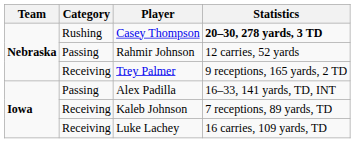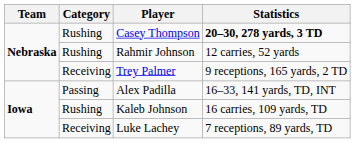(80, 52) Passing -> (82, 52) Rushing
(86, 109) Receiving -> (82, 109) Rushing
(269, 109) 7 receptions, 89 yards, TD -> (266, 109) 16 carries, 109 yards, TD
(266, 128) 16 carries, 109 yards, TD -> (269, 128) 7 receptions, 89 yards, TD
